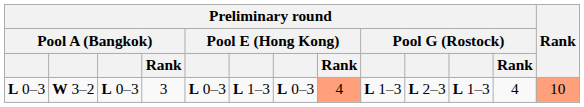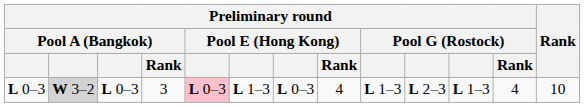(73, 89) no background -> (73, 89) lightgrey background
(207, 89) no background -> (207, 89) pink background
(339, 89) lightsalmon background -> (339, 89) no background
(558, 89) lightsalmon background -> (558, 89) no background
